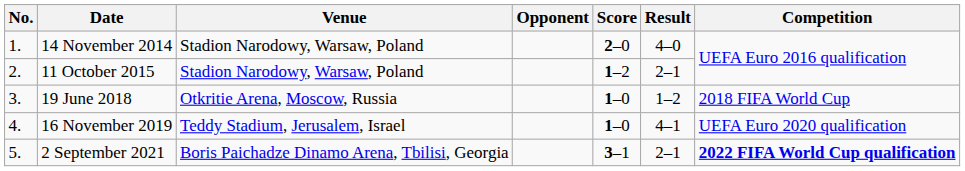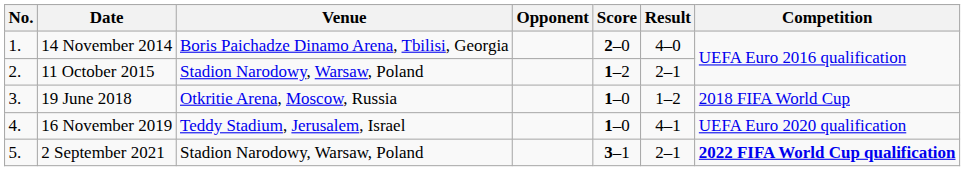(302, 44) Stadion Narodowy, Warsaw, Poland -> (344, 44) Boris Paichadze Dinamo Arena, Tbilisi, Georgia
(344, 152) Boris Paichadze Dinamo Arena, Tbilisi, Georgia -> (302, 152) Stadion Narodowy, Warsaw, Poland
